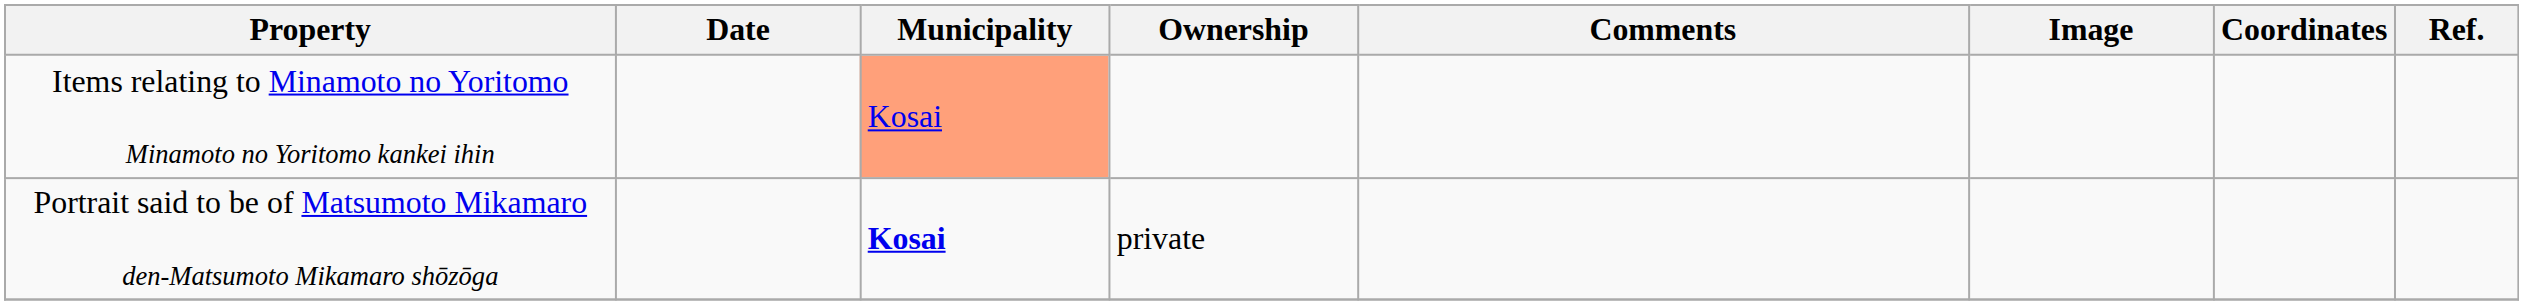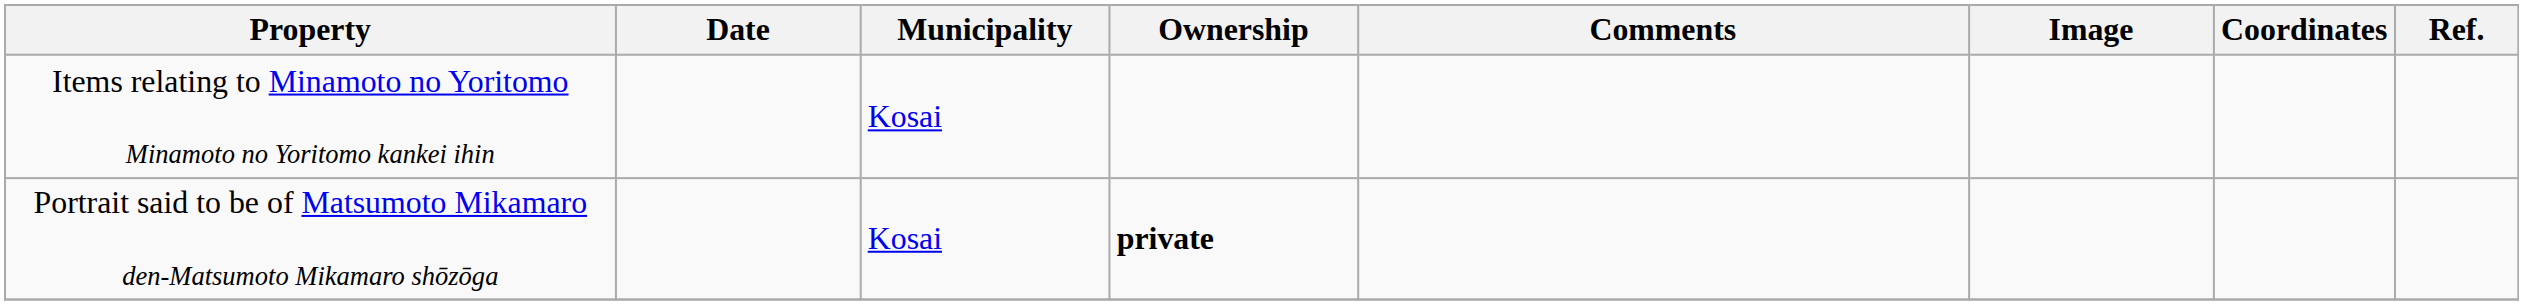(905, 116) lightsalmon background -> (905, 116) no background
(907, 238) bold -> (905, 238) normal
(1161, 238) normal -> (1165, 238) bold
